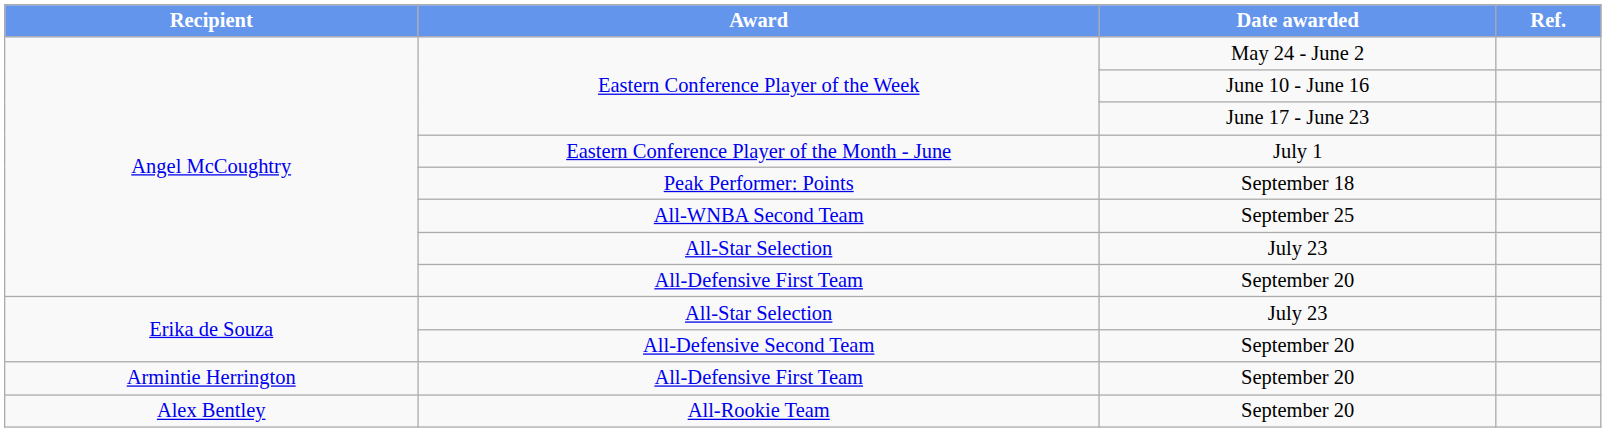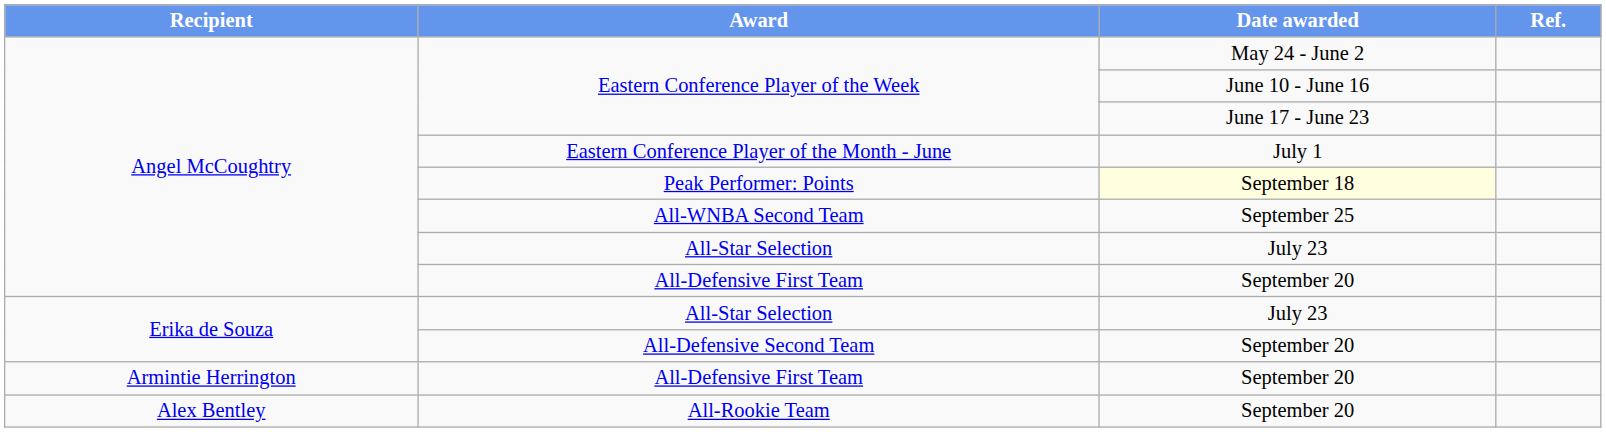(1298, 183) no background -> (1298, 183) lightyellow background
